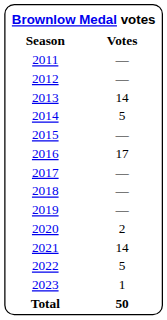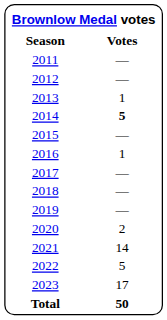(122, 97) 14 -> (122, 97) 1
(122, 116) normal -> (122, 116) bold
(122, 153) 17 -> (122, 153) 1
(122, 285) 1 -> (122, 285) 17
